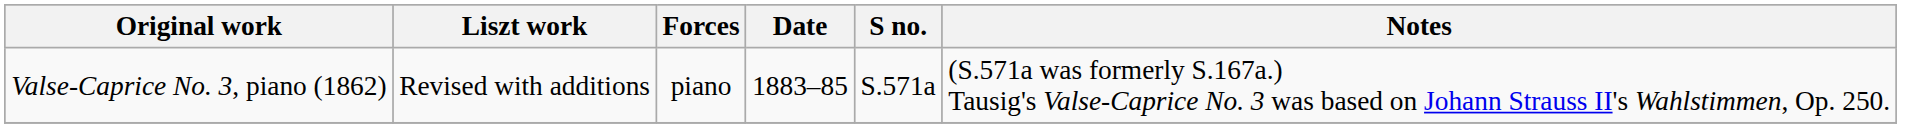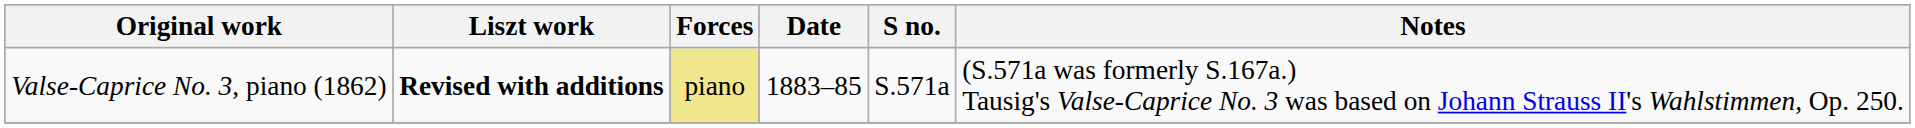(525, 84) normal -> (531, 84) bold
(701, 84) no background -> (715, 84) khaki background
